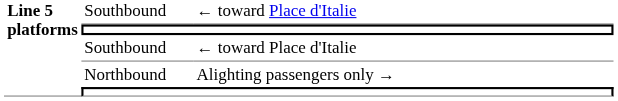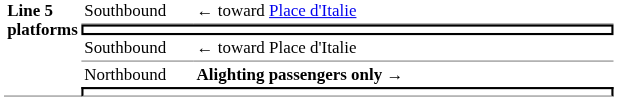(296, 74) normal -> (300, 74) bold
